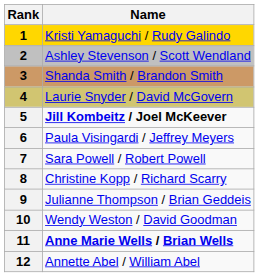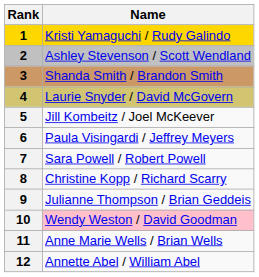(136, 117) bold -> (130, 117) normal
(141, 220) no background -> (141, 220) pink background
(139, 240) bold -> (134, 240) normal
